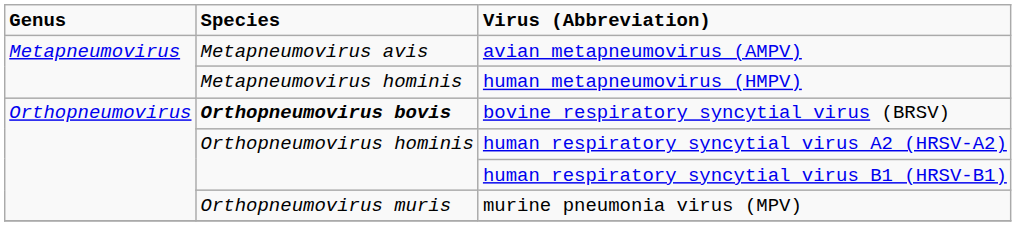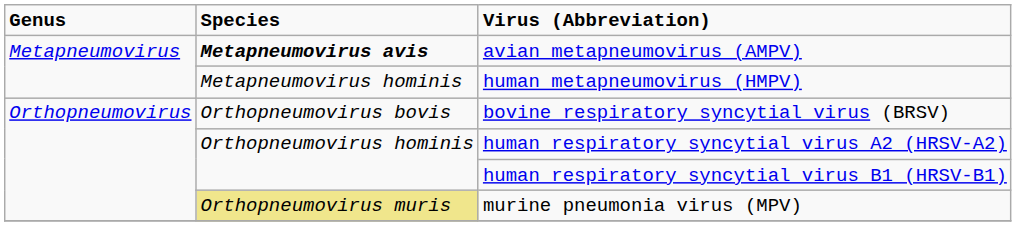(314, 51) normal -> (314, 51) bold
(326, 113) bold -> (326, 113) normal
(326, 206) no background -> (326, 206) khaki background
